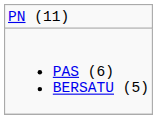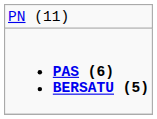(78, 80) normal -> (78, 80) bold
